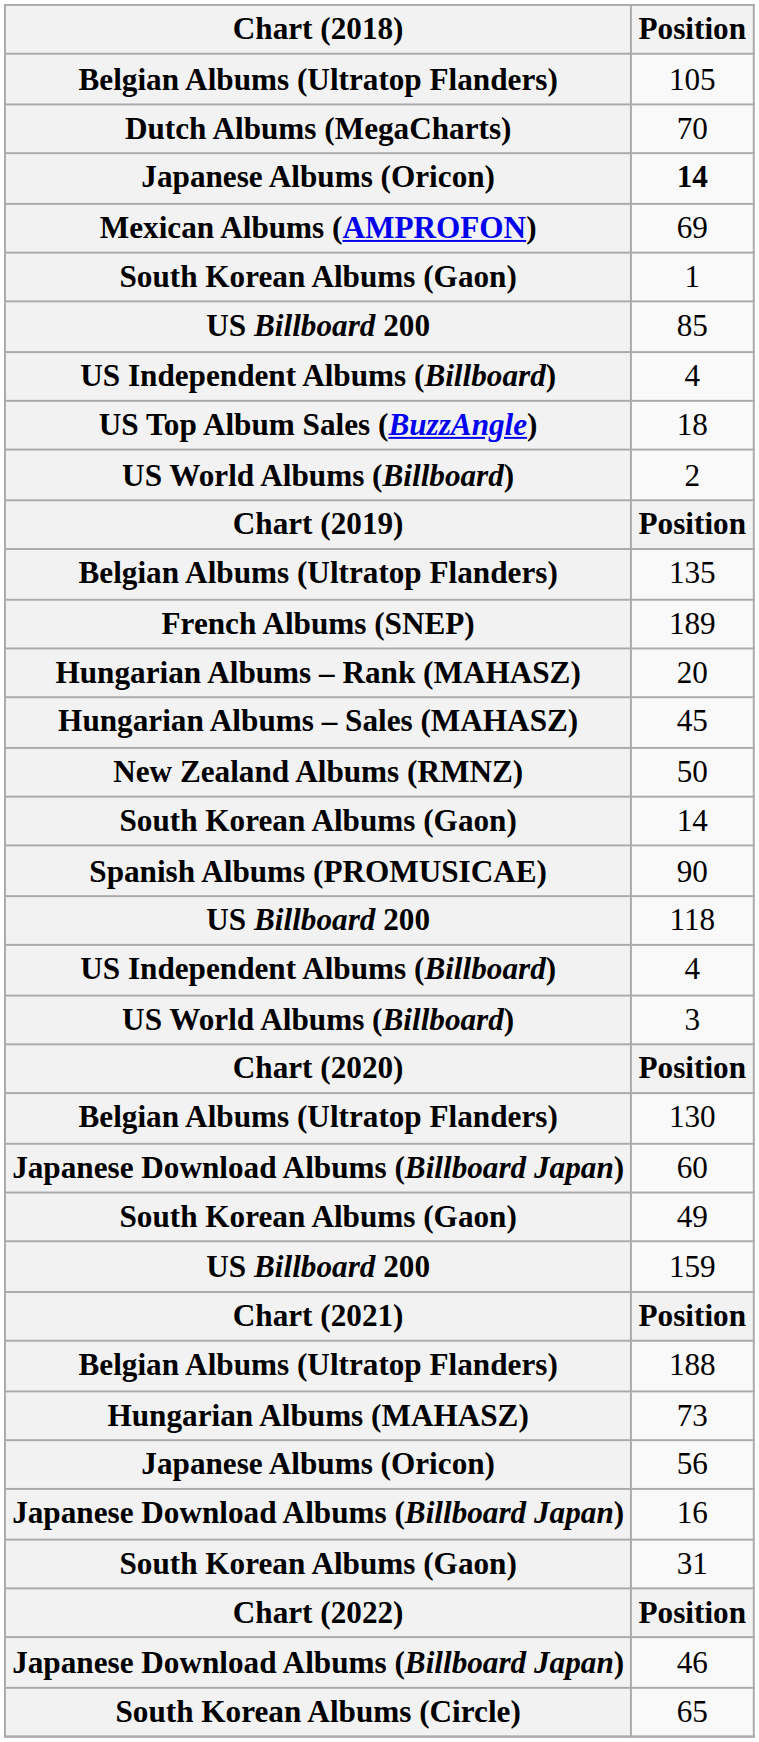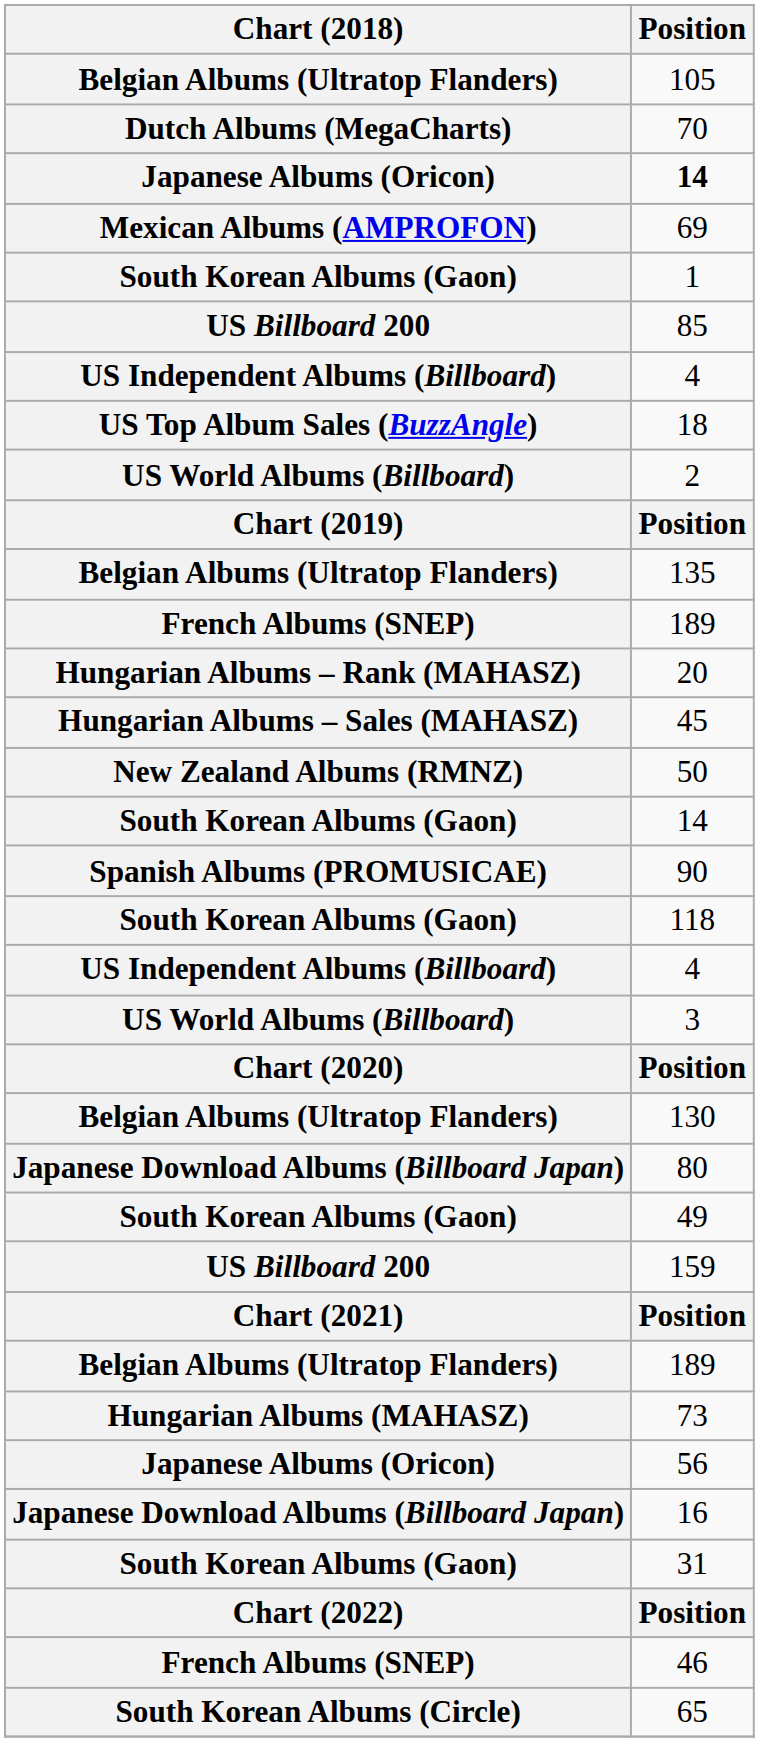(318, 919) US Billboard 200 -> (318, 919) South Korean Albums (Gaon)
(692, 1167) 60 -> (692, 1167) 80
(692, 1365) 188 -> (692, 1365) 189
(318, 1662) Japanese Download Albums (Billboard Japan) -> (318, 1662) French Albums (SNEP)
